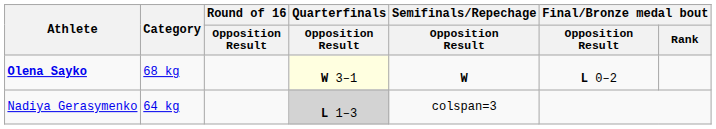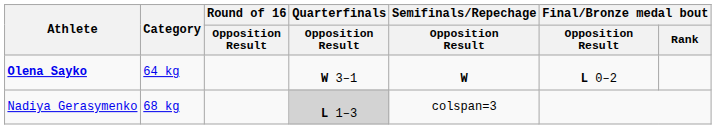(161, 72) 68 kg -> (161, 72) 64 kg
(339, 79) lightyellow background -> (339, 79) no background
(161, 107) 64 kg -> (161, 107) 68 kg
